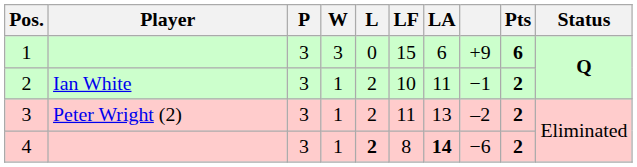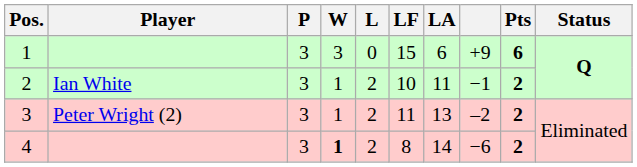(338, 146) normal -> (338, 146) bold
(372, 146) bold -> (372, 146) normal
(442, 146) bold -> (442, 146) normal
